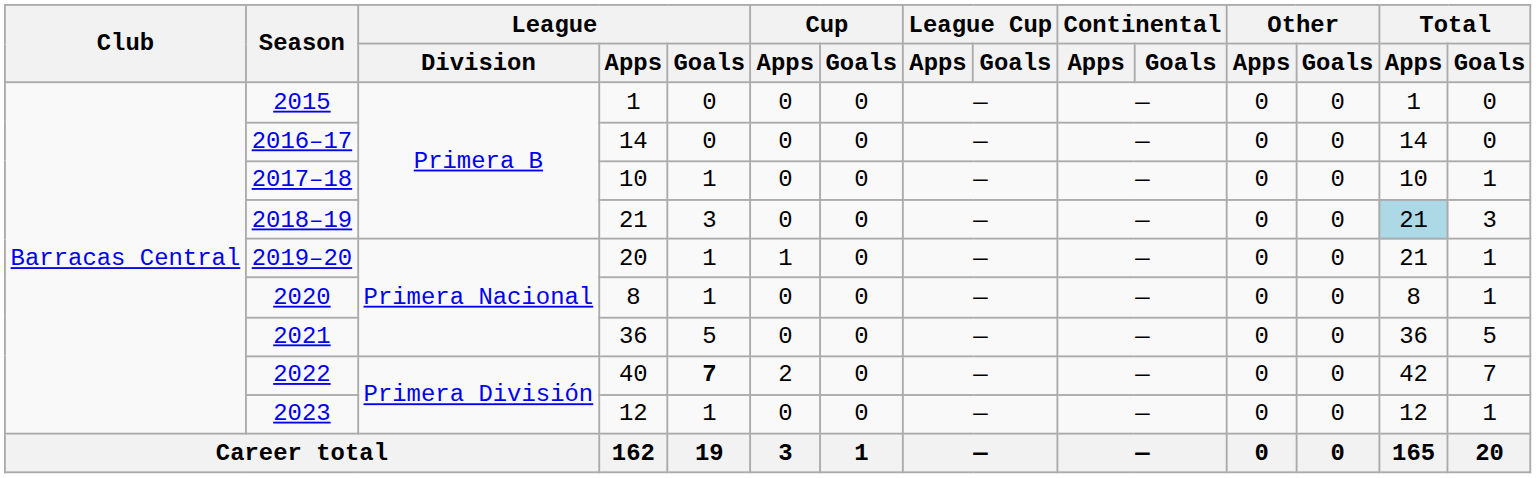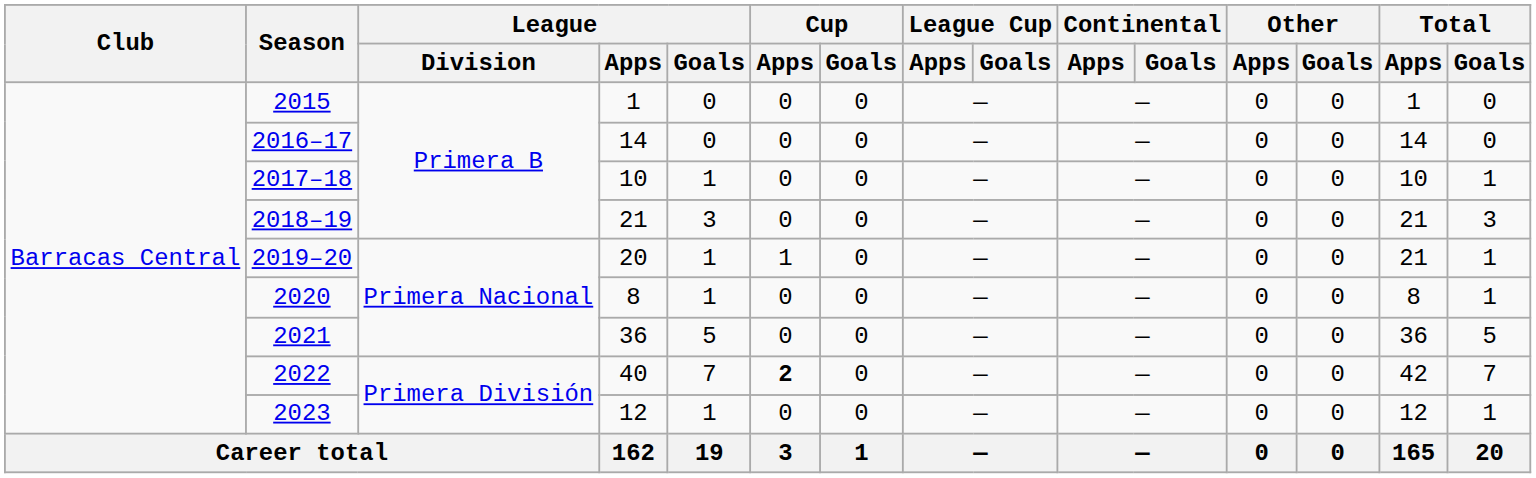(1414, 219) lightblue background -> (1414, 219) no background
(709, 375) bold -> (709, 375) normal
(785, 375) normal -> (785, 375) bold
